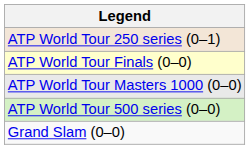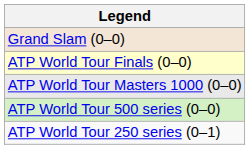(114, 39) ATP World Tour 250 series (0–1) -> (66, 39) Grand Slam (0–0)
(66, 132) Grand Slam (0–0) -> (114, 132) ATP World Tour 250 series (0–1)
